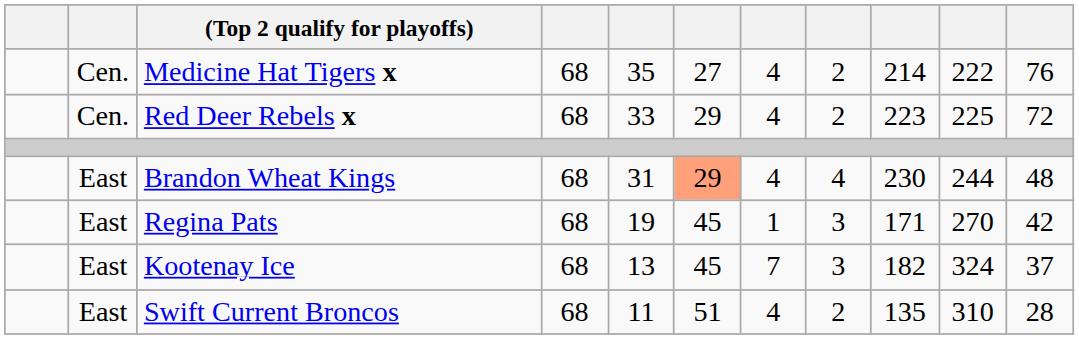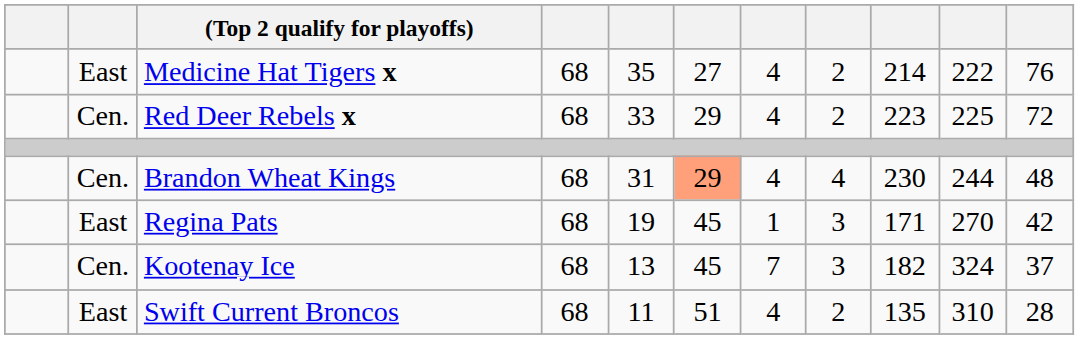(103, 71) Cen. -> (103, 71) East
(103, 177) East -> (103, 177) Cen.
(103, 266) East -> (103, 266) Cen.
